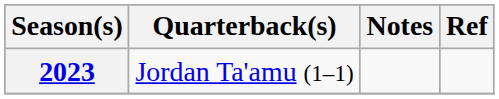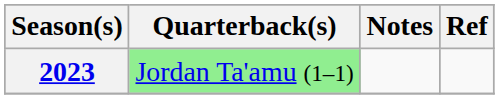(245, 70) no background -> (245, 70) lightgreen background
